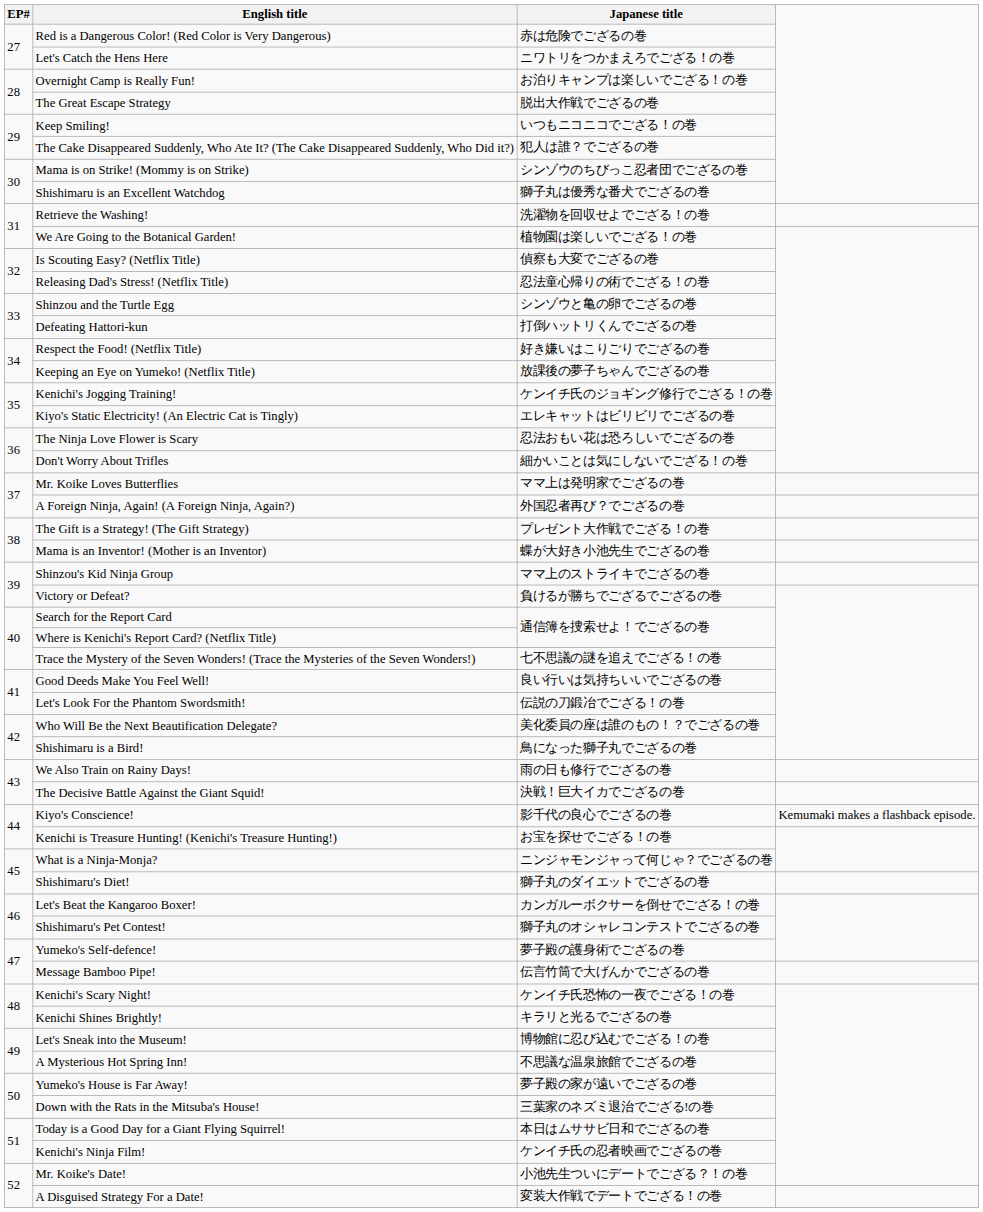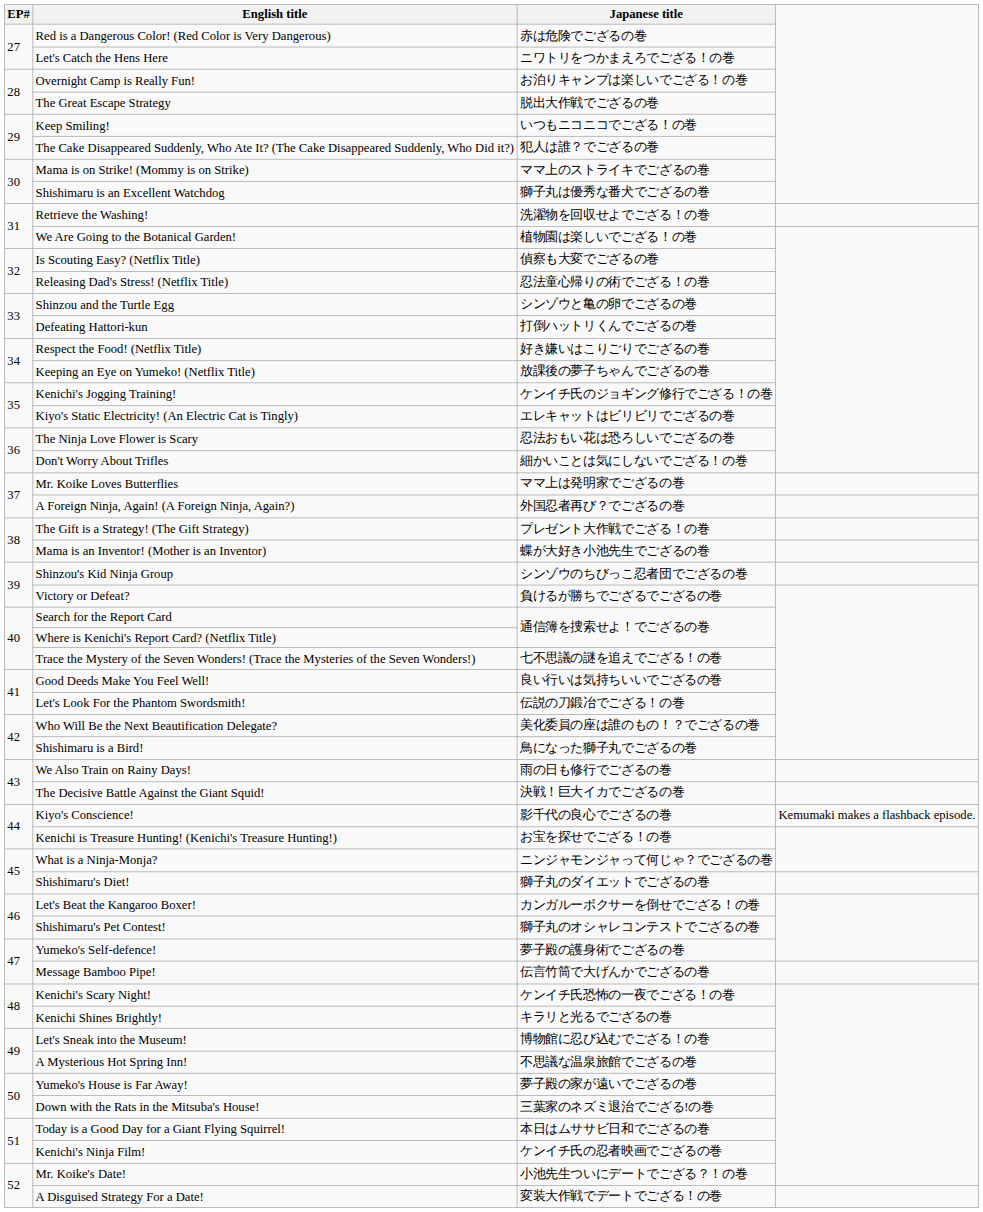(634, 169) シンゾウのちびっこ忍者団でござるの巻 -> (615, 169) ママ上のストライキでござるの巻
(615, 573) ママ上のストライキでござるの巻 -> (634, 573) シンゾウのちびっこ忍者団でござるの巻
